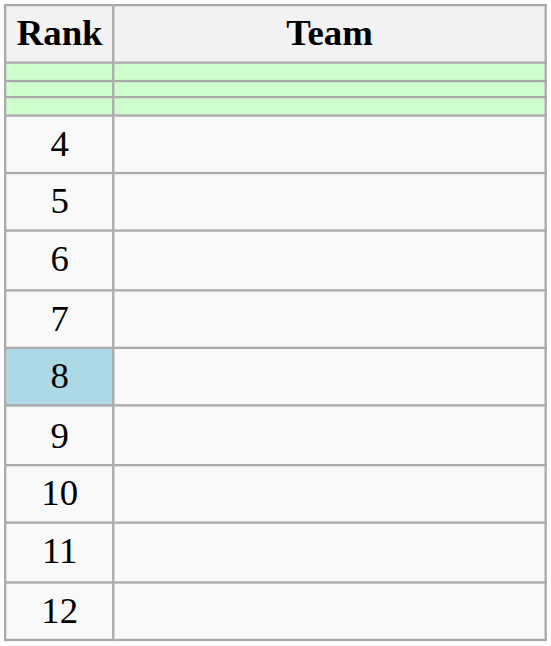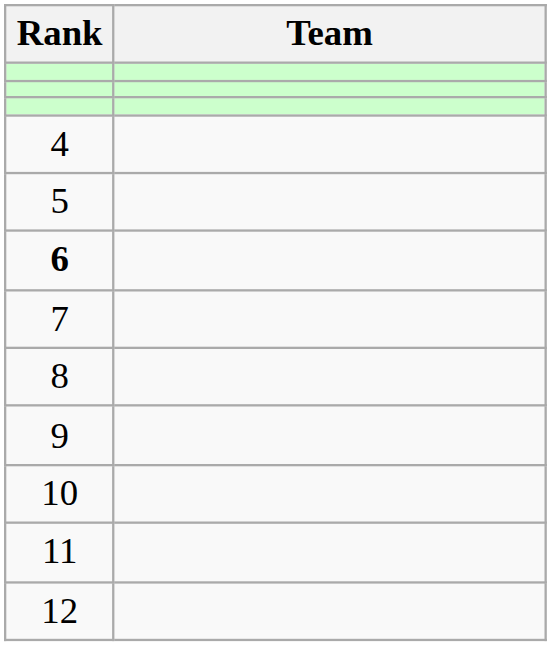(60, 259) normal -> (60, 259) bold
(60, 376) lightblue background -> (60, 376) no background
